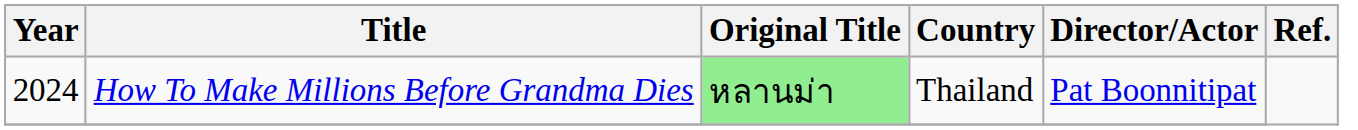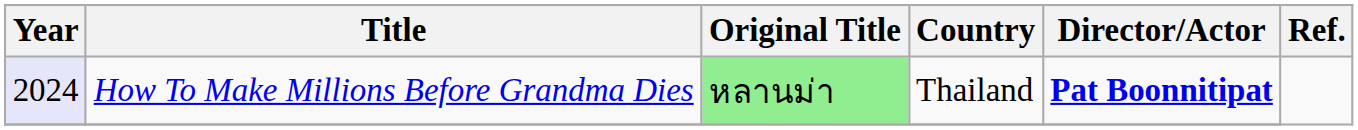(46, 90) no background -> (46, 90) lavender background
(1153, 90) normal -> (1162, 90) bold
